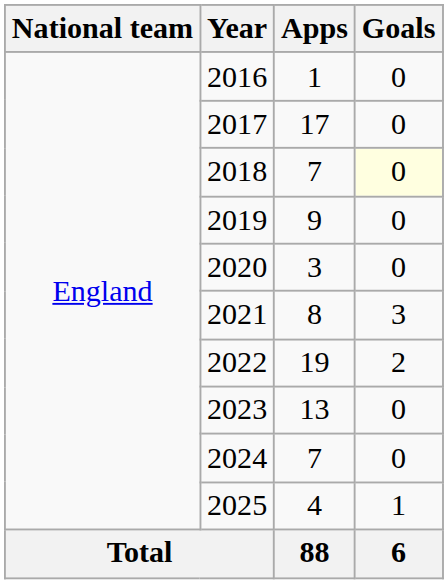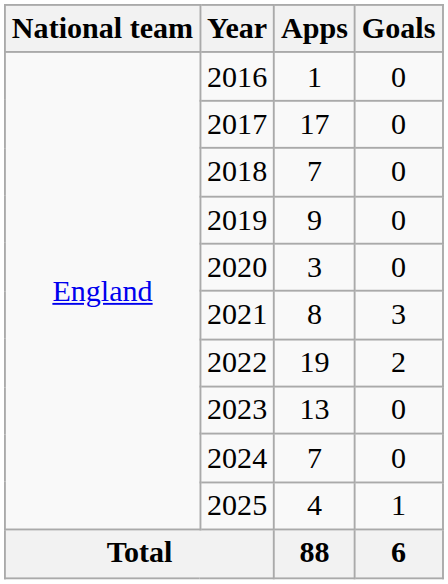(399, 171) lightyellow background -> (399, 171) no background
